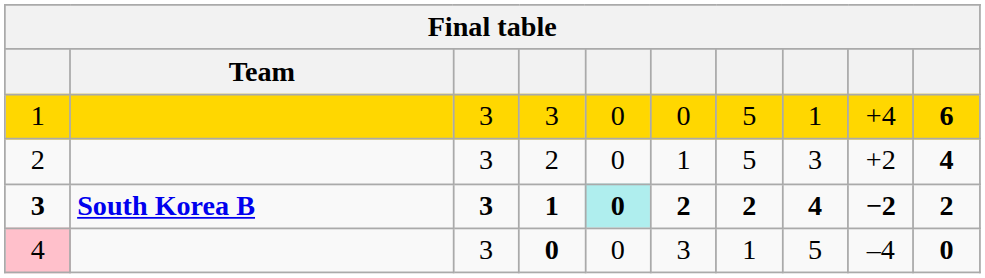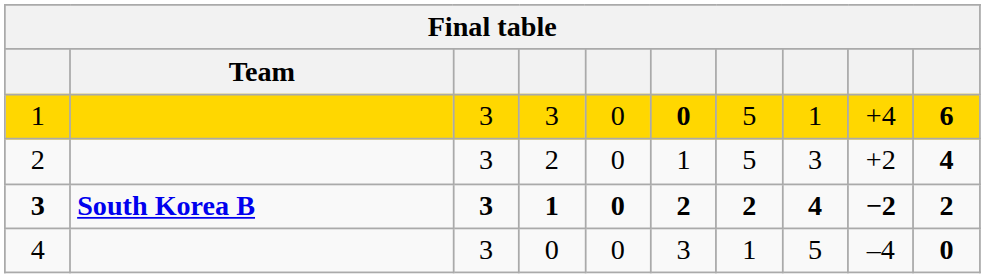(683, 116) normal -> (683, 116) bold
(618, 205) paleturquoise background -> (618, 205) no background
(38, 250) pink background -> (38, 250) no background
(552, 250) bold -> (552, 250) normal
